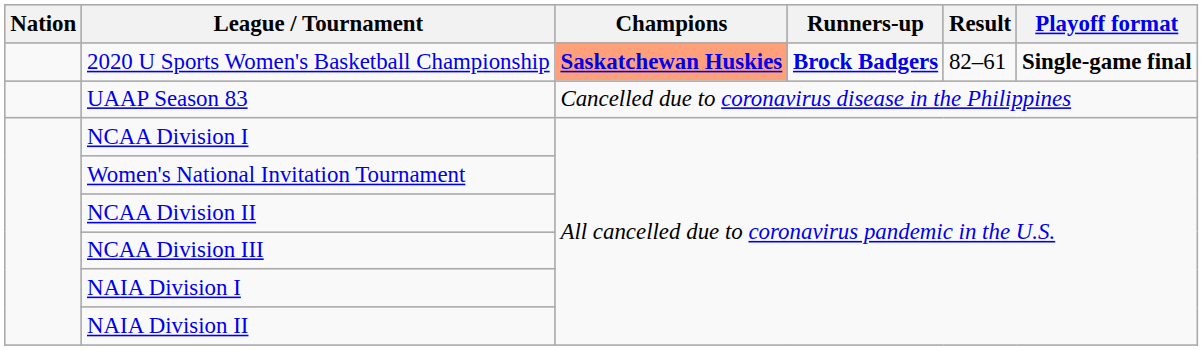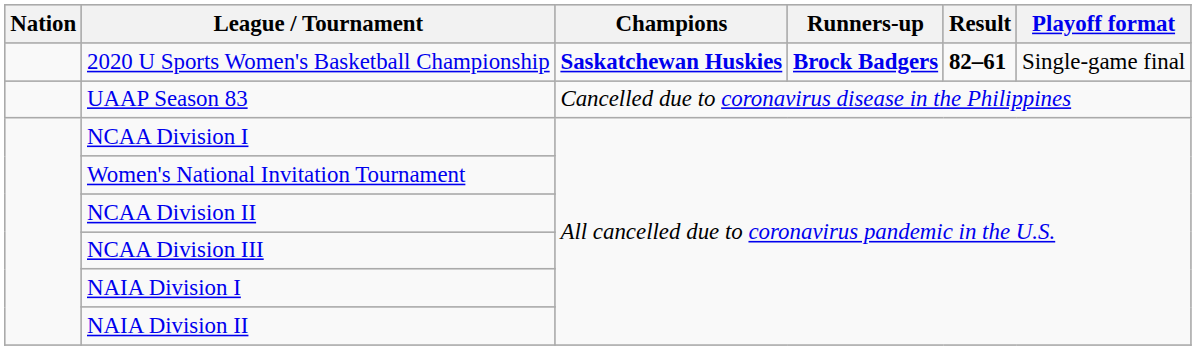(671, 61) lightsalmon background -> (671, 61) no background
(977, 61) normal -> (977, 61) bold
(1107, 61) bold -> (1104, 61) normal
